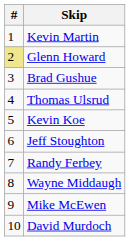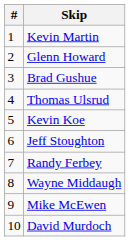(11, 57) khaki background -> (11, 57) no background
